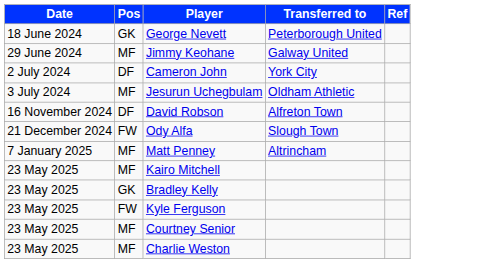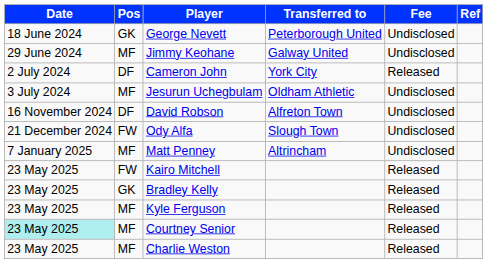+ column: (421, 14)
(127, 170) MF -> (127, 170) FW
(127, 209) FW -> (127, 209) MF
(43, 229) no background -> (43, 229) paleturquoise background
